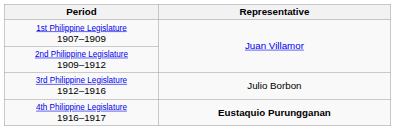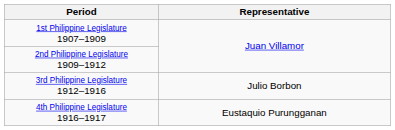(274, 112) bold -> (274, 112) normal
